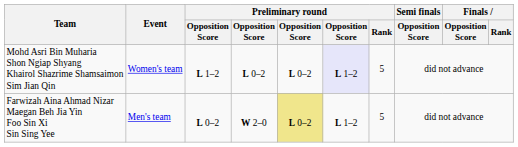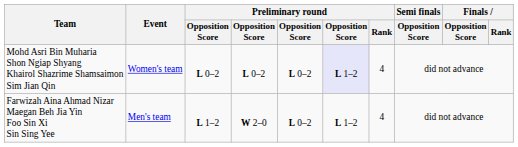(208, 75) L 1–2 -> (208, 75) L 0–2
(382, 69) 5 -> (382, 69) 4
(208, 123) L 0–2 -> (208, 123) L 1–2
(300, 123) khaki background -> (300, 123) no background
(382, 118) 5 -> (382, 118) 4
